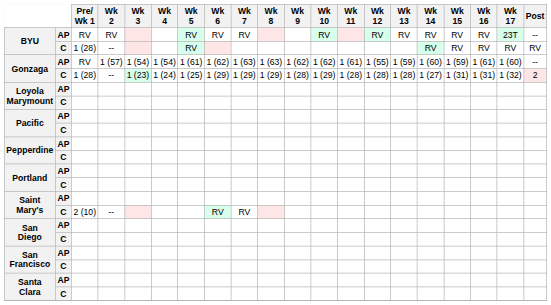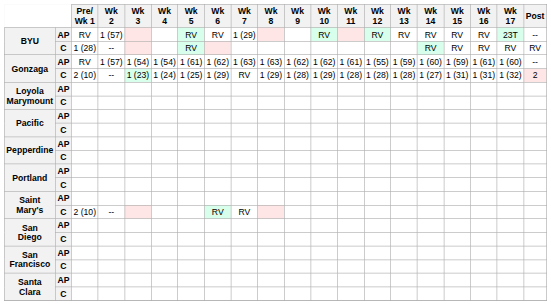(111, 35) RV -> (111, 35) 1 (57)
(244, 35) RV -> (244, 35) 1 (29)
(85, 76) 1 (28) -> (85, 76) 2 (10)
(244, 76) 1 (29) -> (244, 76) RV
